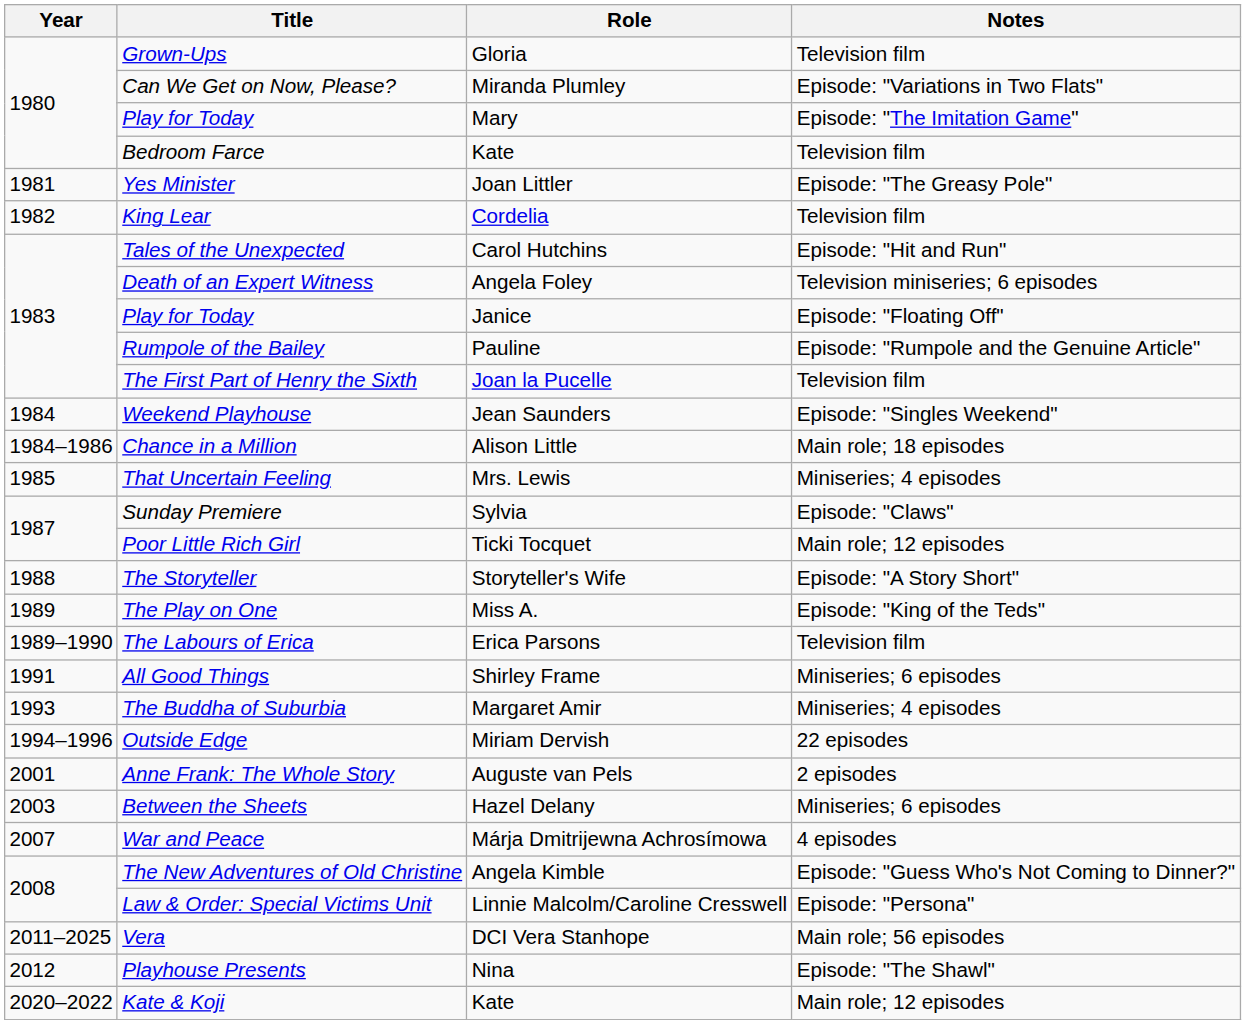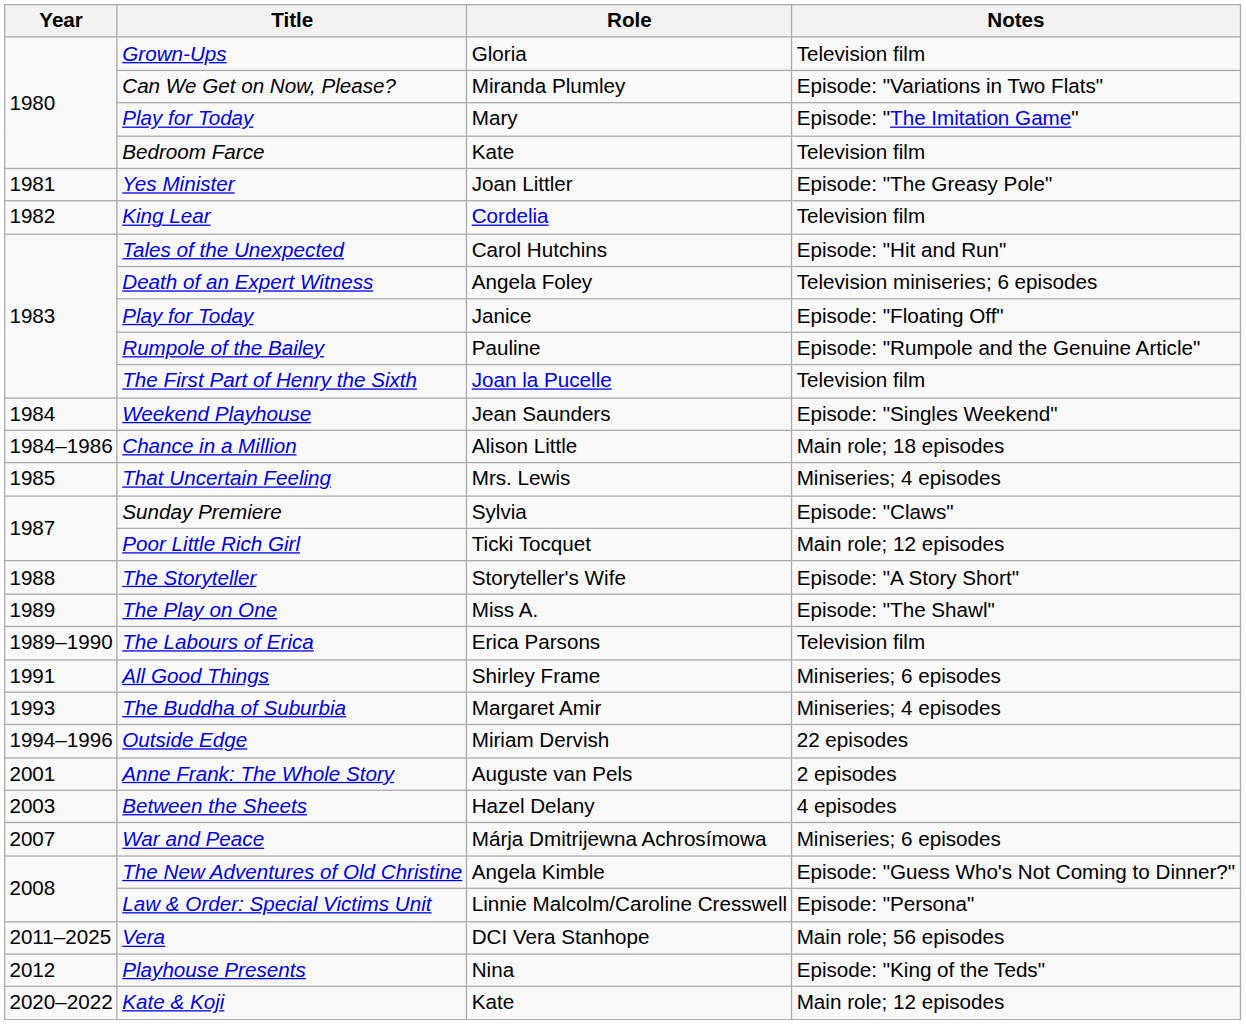(921, 610) Episode: "King of the Teds" -> (896, 610) Episode: "The Shawl"
(899, 806) Miniseries; 6 episodes -> (847, 806) 4 episodes
(847, 839) 4 episodes -> (899, 839) Miniseries; 6 episodes
(896, 970) Episode: "The Shawl" -> (921, 970) Episode: "King of the Teds"
